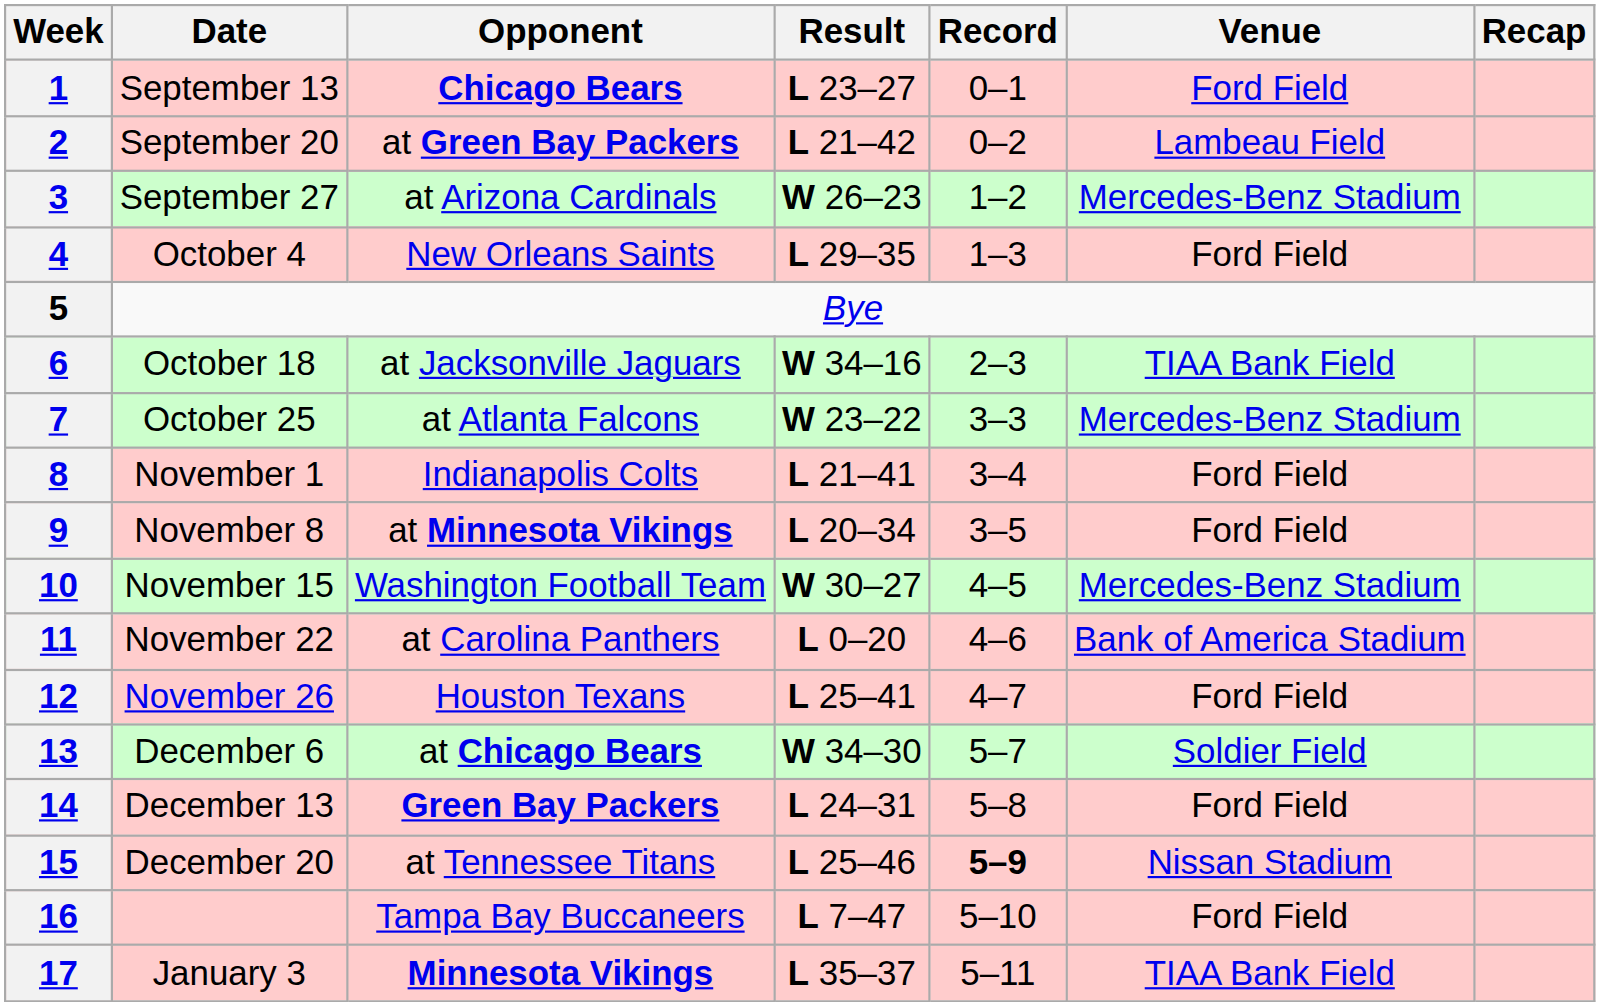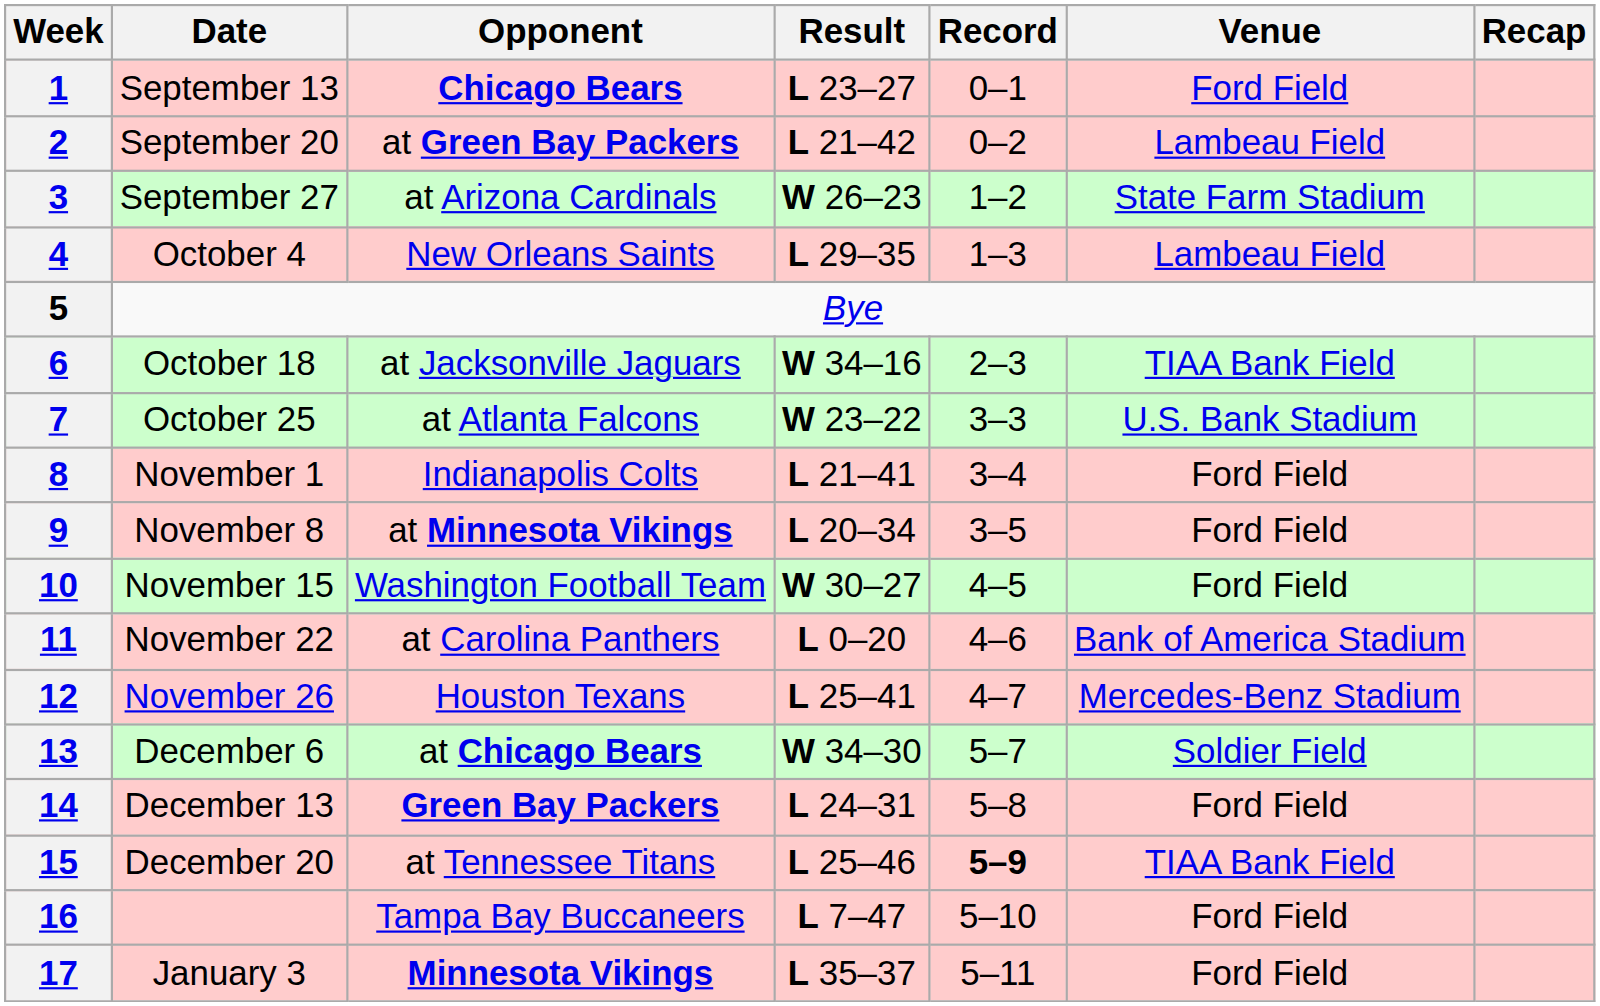(1270, 198) Mercedes-Benz Stadium -> (1270, 198) State Farm Stadium
(1270, 253) Ford Field -> (1270, 253) Lambeau Field
(1270, 419) Mercedes-Benz Stadium -> (1270, 419) U.S. Bank Stadium
(1270, 585) Mercedes-Benz Stadium -> (1270, 585) Ford Field
(1270, 695) Ford Field -> (1270, 695) Mercedes-Benz Stadium
(1270, 861) Nissan Stadium -> (1270, 861) TIAA Bank Field
(1270, 972) TIAA Bank Field -> (1270, 972) Ford Field
